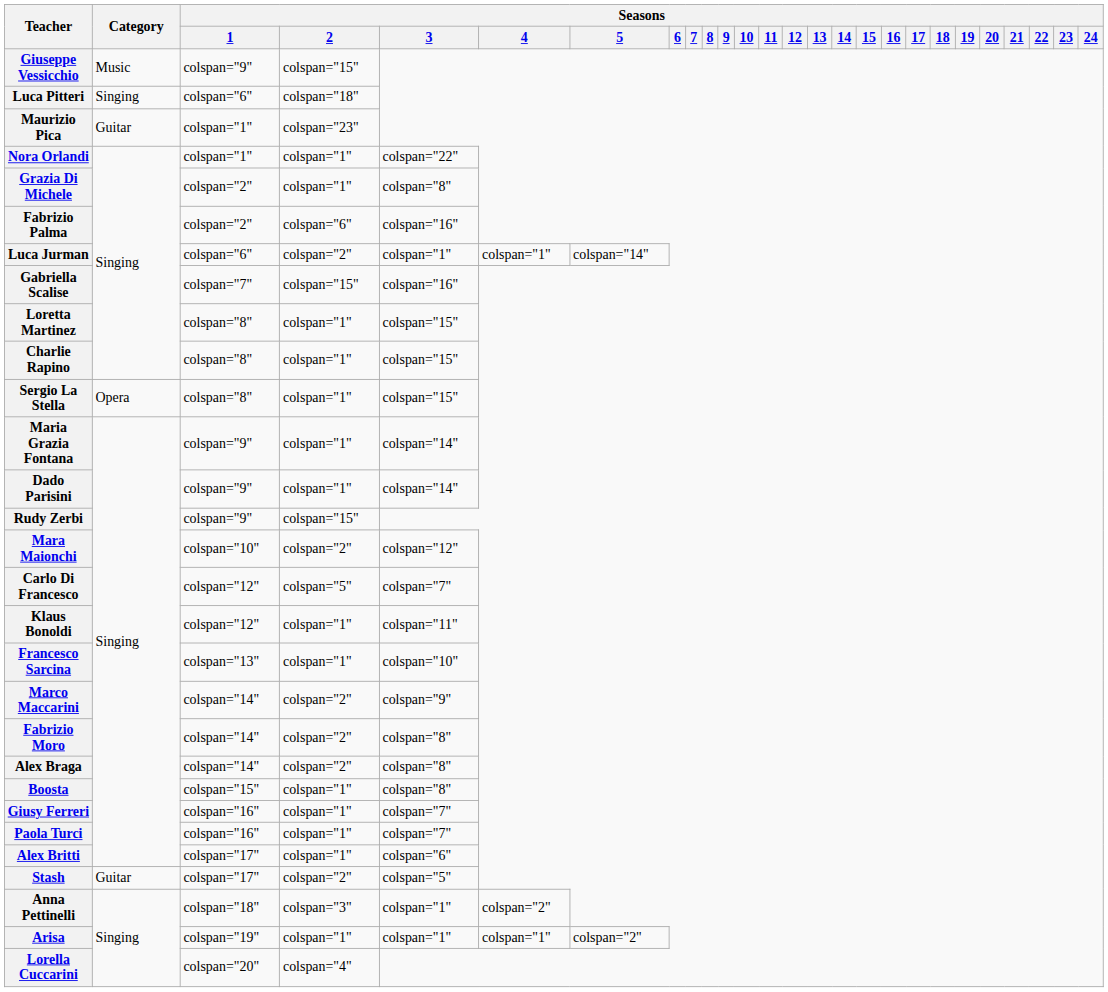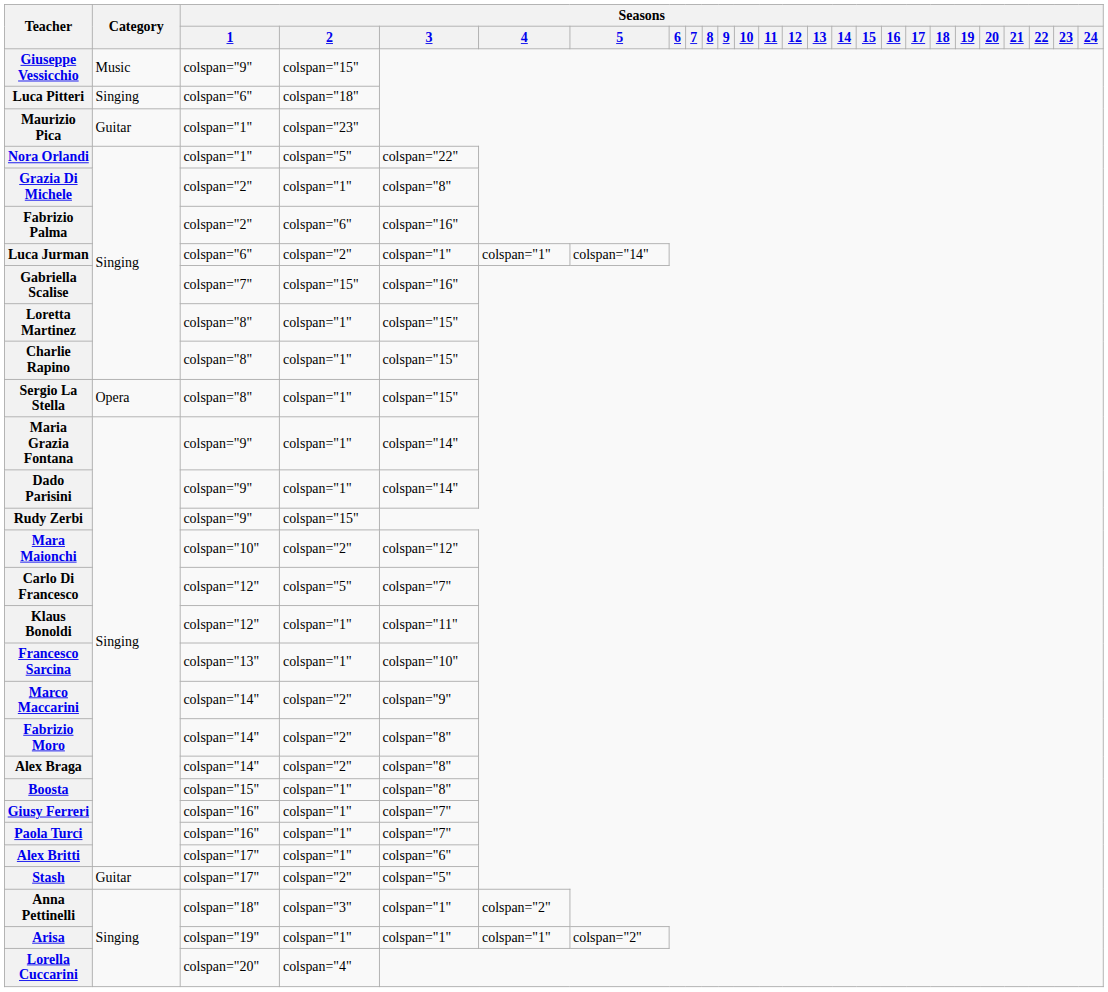(317, 157) colspan="1" -> (317, 157) colspan="5"
